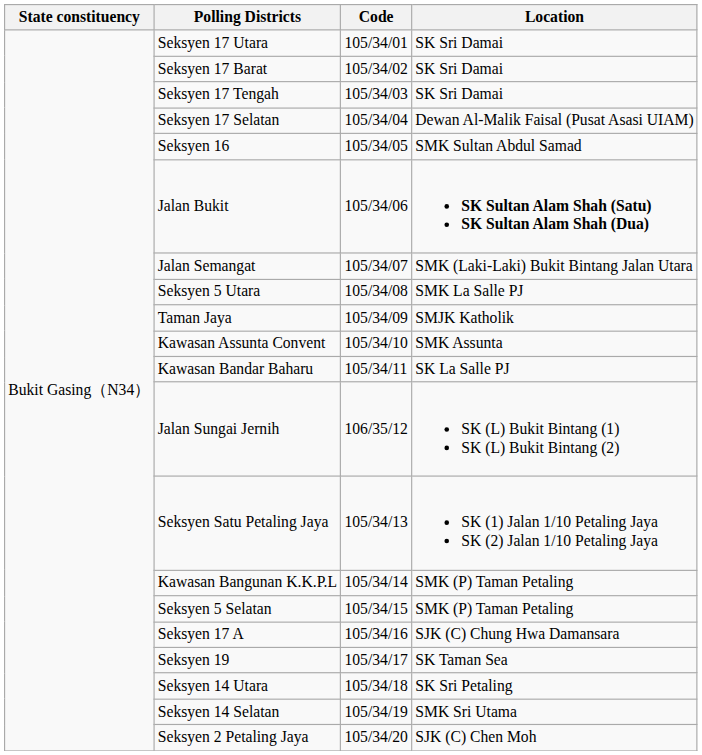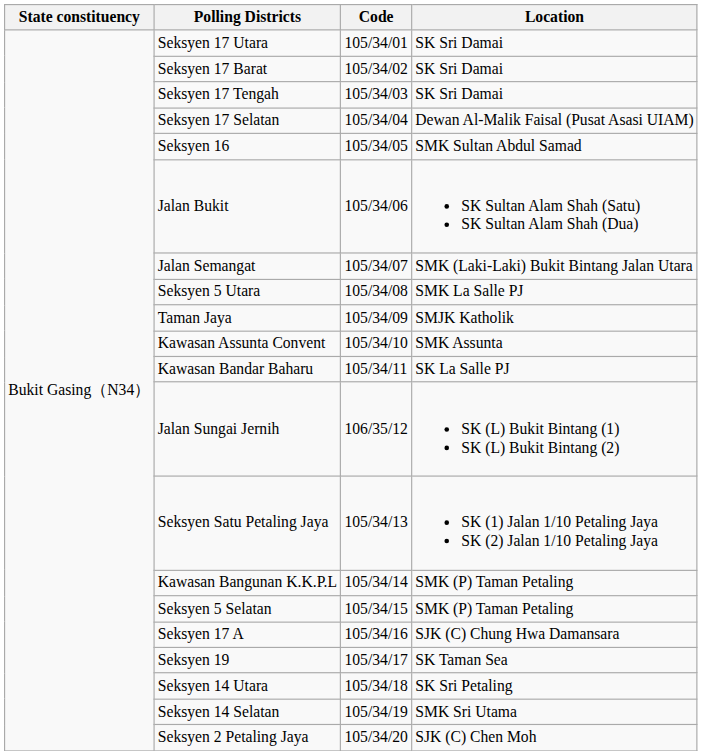(554, 215) bold -> (554, 215) normal
